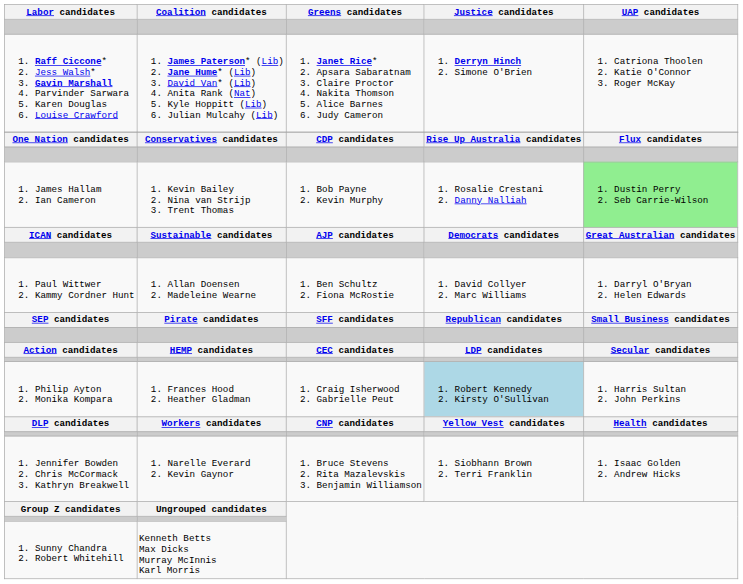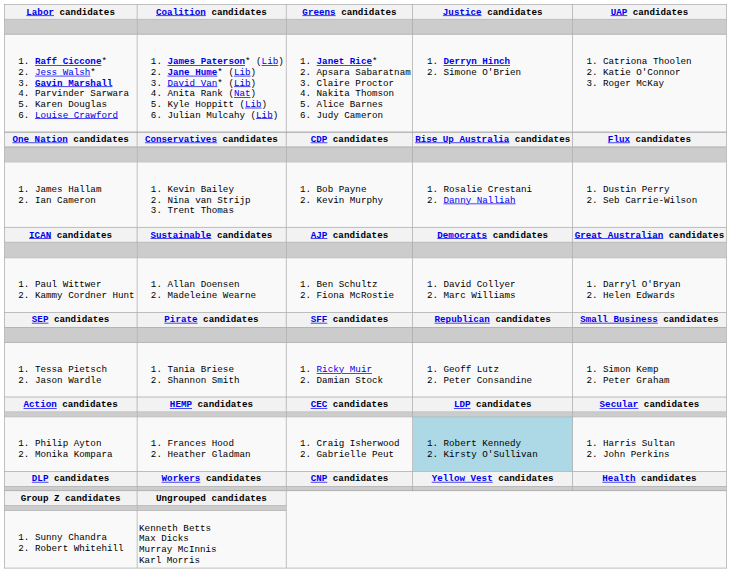(660, 195) lightgreen background -> (649, 195) no background
+ row: (71, 375)
- row: (71, 474)
